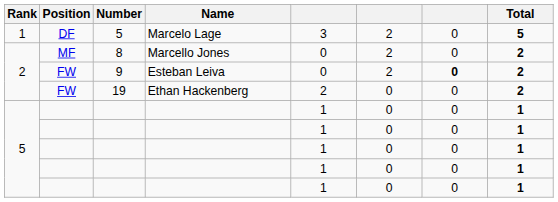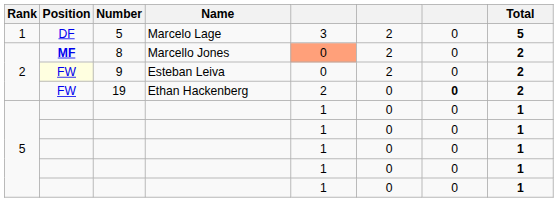(67, 53) normal -> (67, 53) bold
(323, 53) no background -> (323, 53) lightsalmon background
(67, 72) no background -> (67, 72) lightyellow background
(455, 72) bold -> (455, 72) normal
(455, 91) normal -> (455, 91) bold
